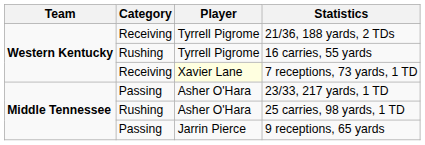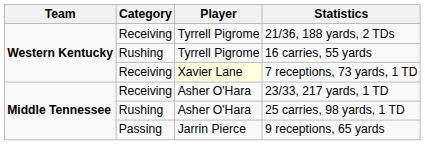(140, 91) Passing -> (145, 91) Receiving
